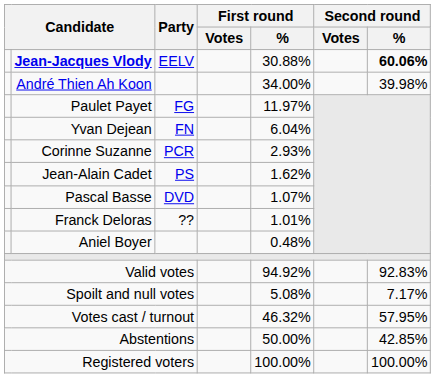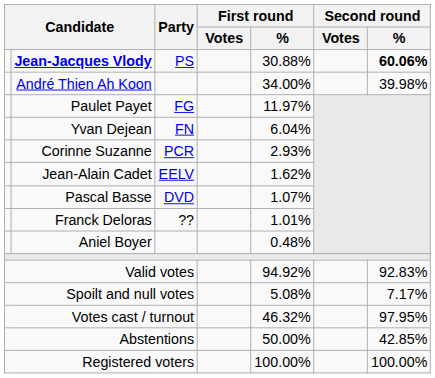(176, 61) EELV -> (185, 61) PS
(185, 174) PS -> (176, 174) EELV
(403, 317) 57.95% -> (403, 317) 97.95%
